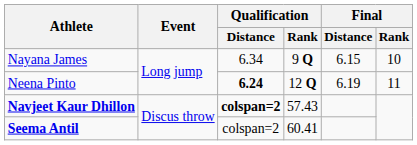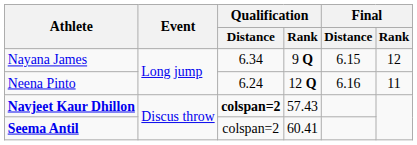(394, 60) 10 -> (394, 60) 12
(251, 83) bold -> (251, 83) normal
(348, 83) 6.19 -> (348, 83) 6.16
